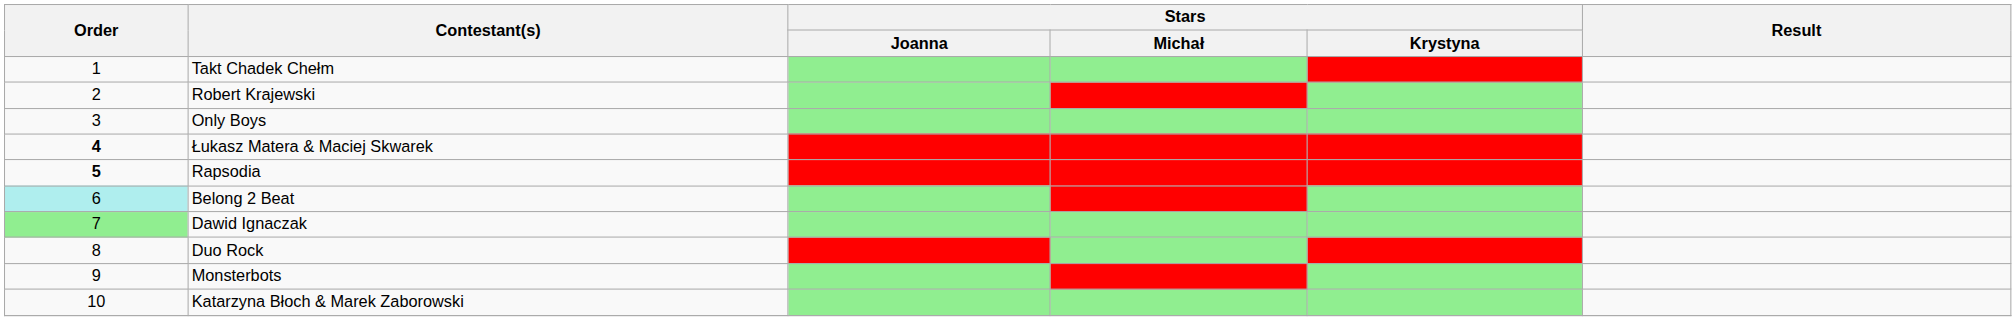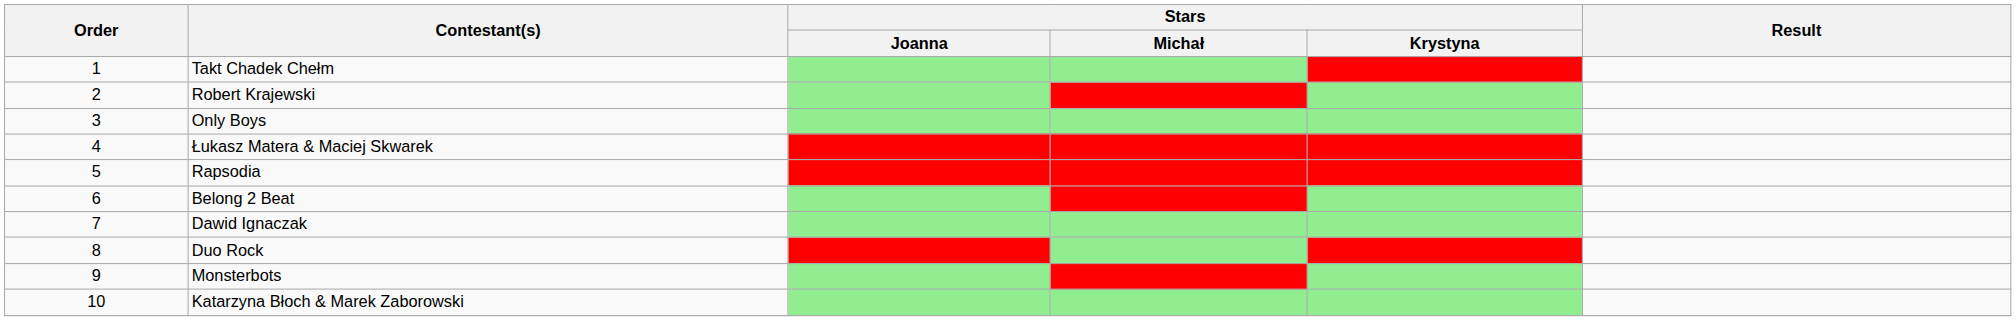(96, 146) bold -> (96, 146) normal
(96, 172) bold -> (96, 172) normal
(96, 198) paleturquoise background -> (96, 198) no background
(96, 224) lightgreen background -> (96, 224) no background
